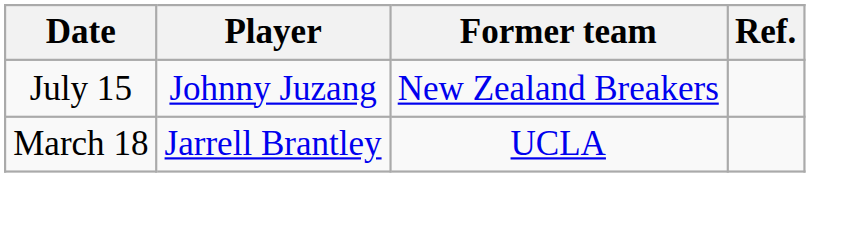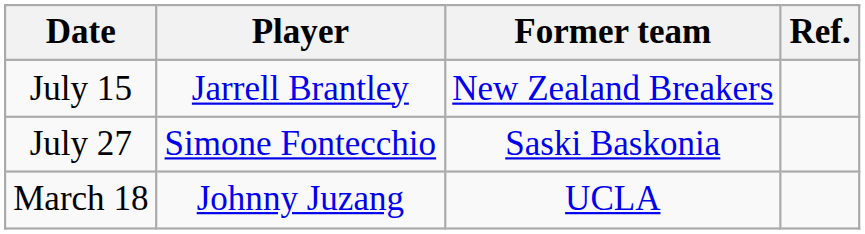(273, 87) Johnny Juzang -> (300, 87) Jarrell Brantley
+ row: (81, 143)
(273, 143) Jarrell Brantley -> (300, 198) Johnny Juzang
